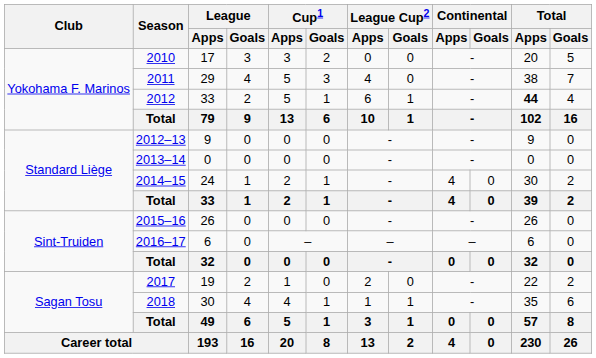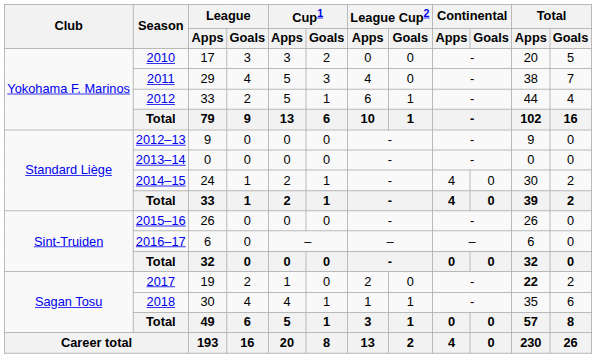(531, 99) bold -> (531, 99) normal
(531, 282) normal -> (531, 282) bold
